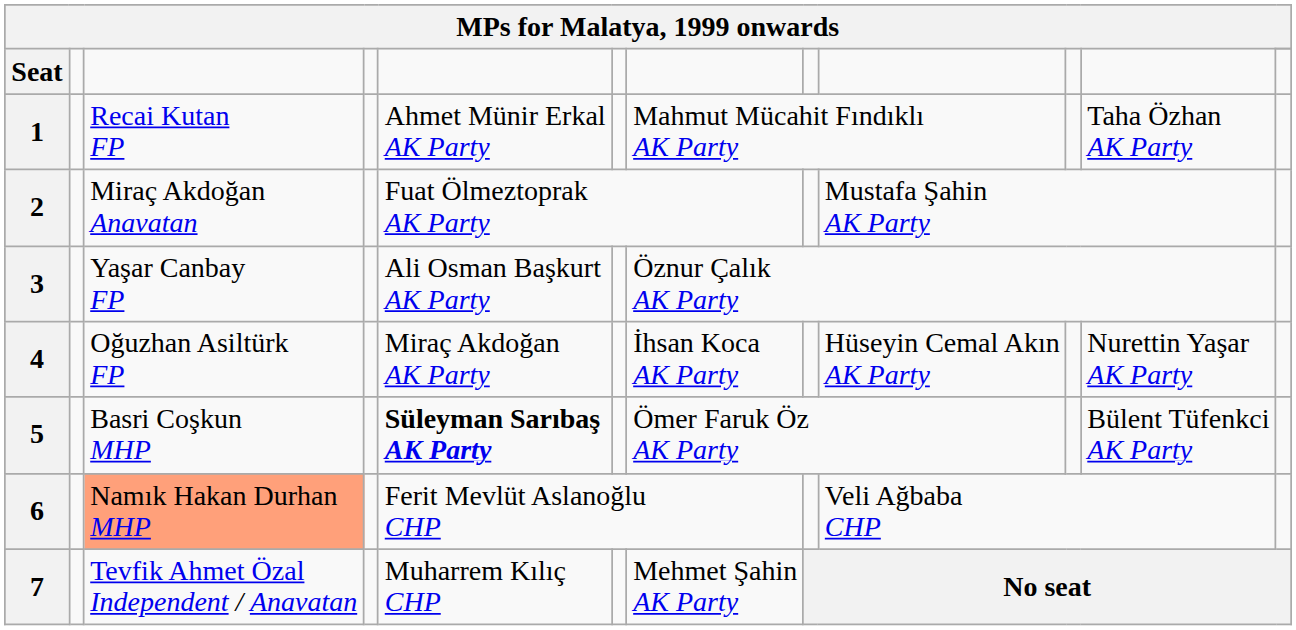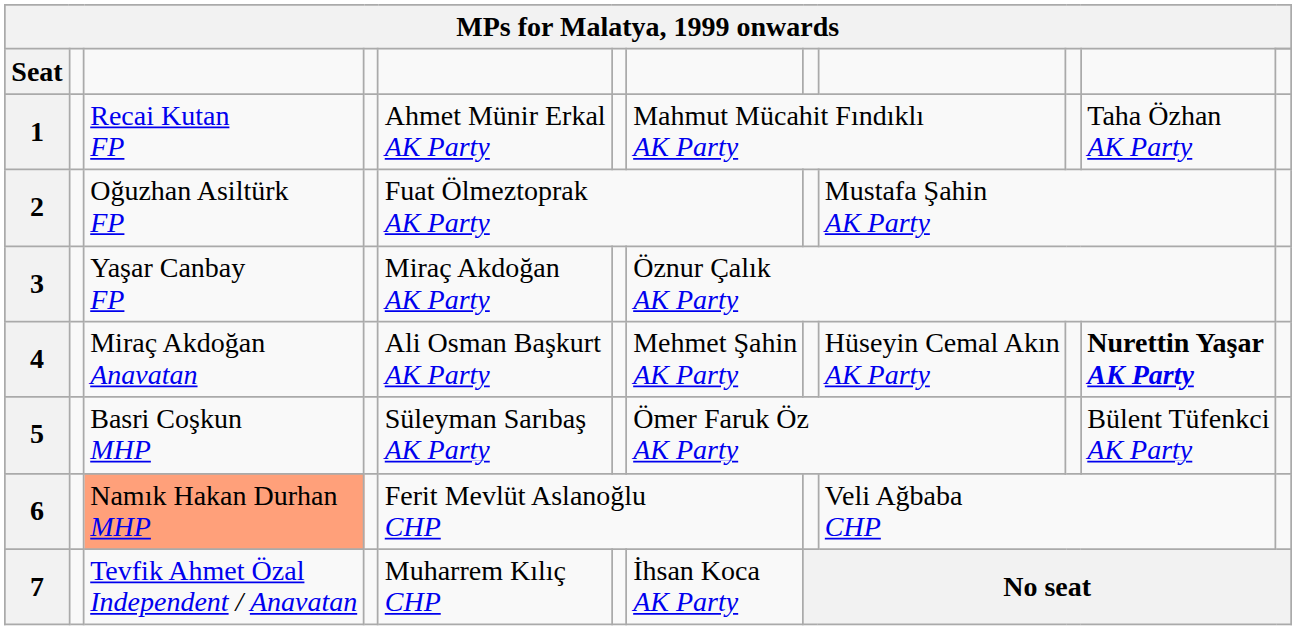(178, 207) Miraç Akdoğan Anavatan -> (189, 207) Oğuzhan Asiltürk FP
(493, 283) Ali Osman Başkurt AK Party -> (472, 283) Miraç Akdoğan AK Party
(189, 358) Oğuzhan Asiltürk FP -> (178, 358) Miraç Akdoğan Anavatan
(472, 358) Miraç Akdoğan AK Party -> (493, 358) Ali Osman Başkurt AK Party
(697, 358) İhsan Koca AK Party -> (715, 358) Mehmet Şahin AK Party
(1168, 358) normal -> (1176, 358) bold
(493, 434) bold -> (485, 434) normal
(715, 586) Mehmet Şahin AK Party -> (697, 586) İhsan Koca AK Party
